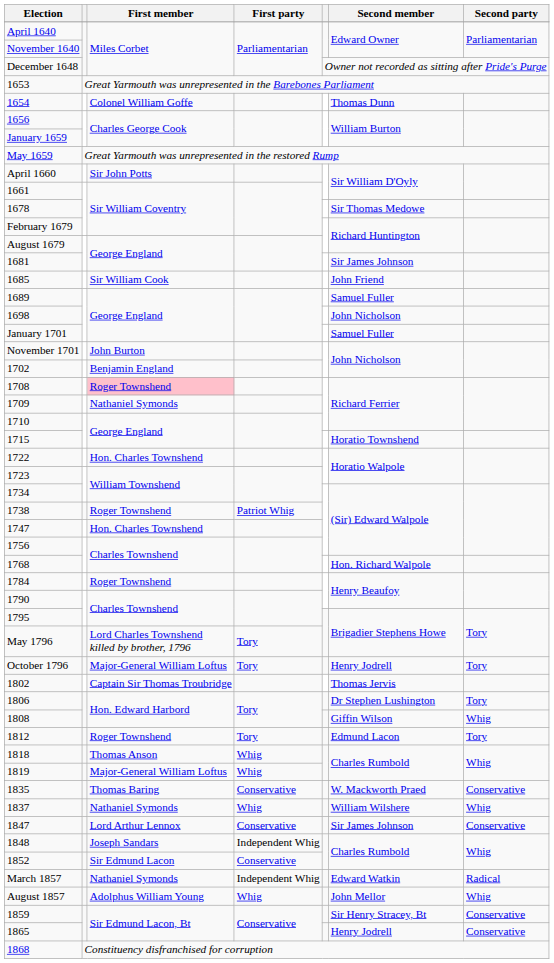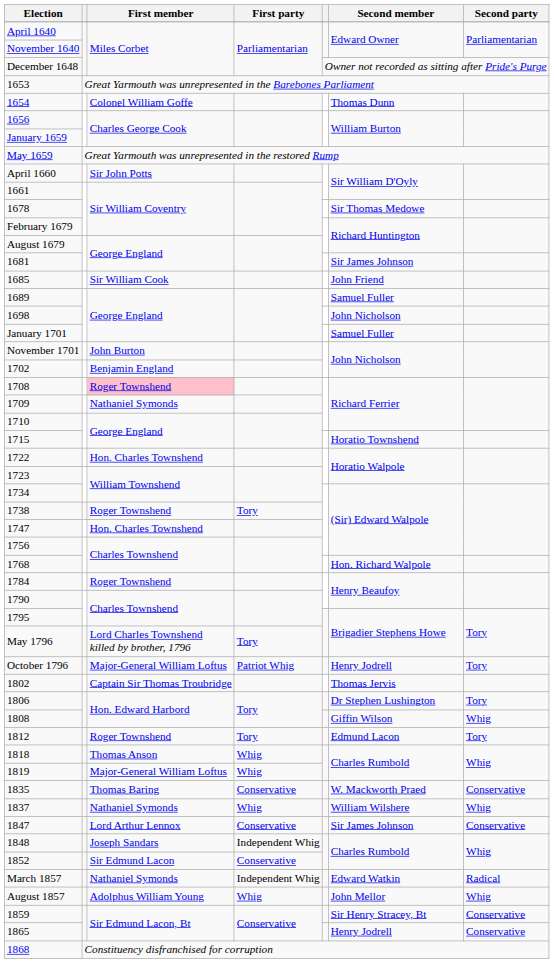(266, 510) Patriot Whig -> (247, 510) Tory
(247, 665) Tory -> (266, 665) Patriot Whig
